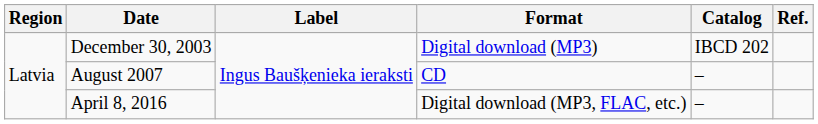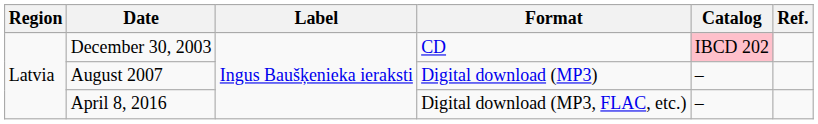(509, 47) Digital download (MP3) -> (434, 47) CD
(732, 47) no background -> (732, 47) pink background
(434, 75) CD -> (509, 75) Digital download (MP3)
